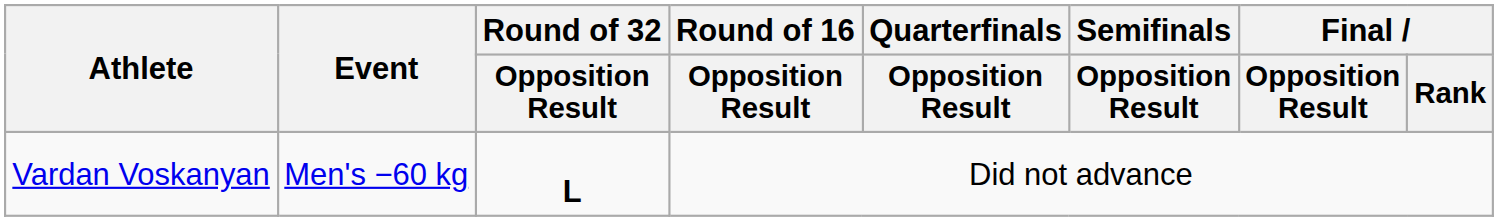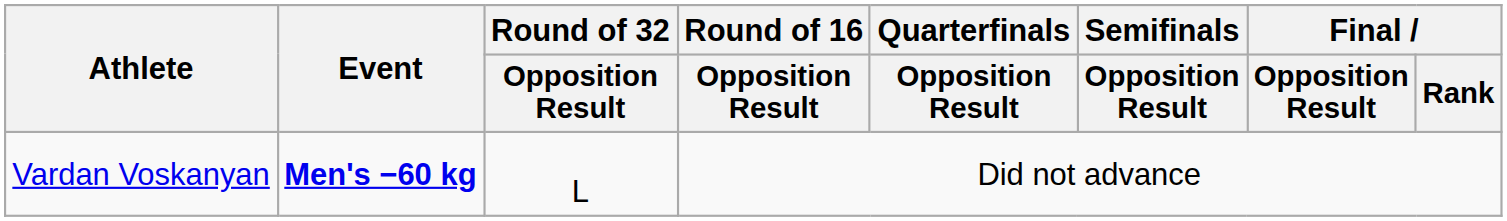(376, 174) normal -> (380, 174) bold
(572, 192) bold -> (580, 192) normal
